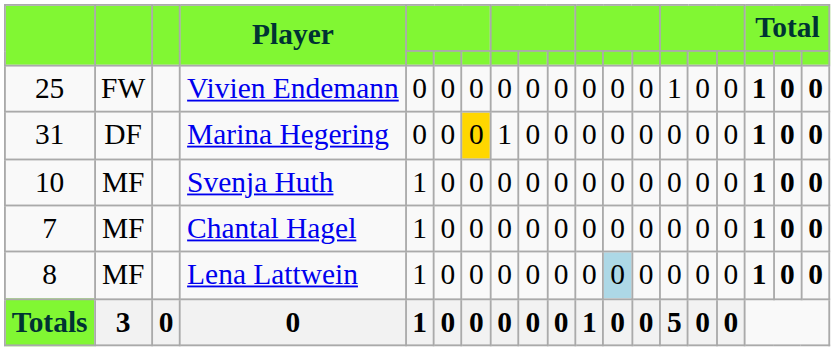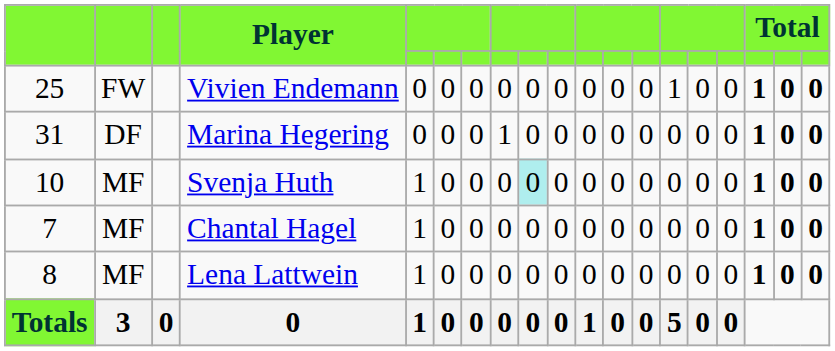(476, 134) gold background -> (476, 134) no background
(533, 181) no background -> (533, 181) paleturquoise background
(618, 274) lightblue background -> (618, 274) no background
